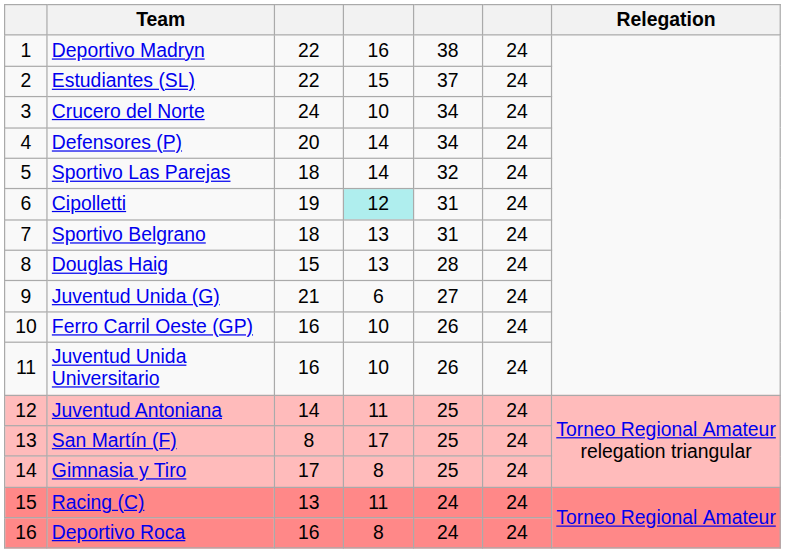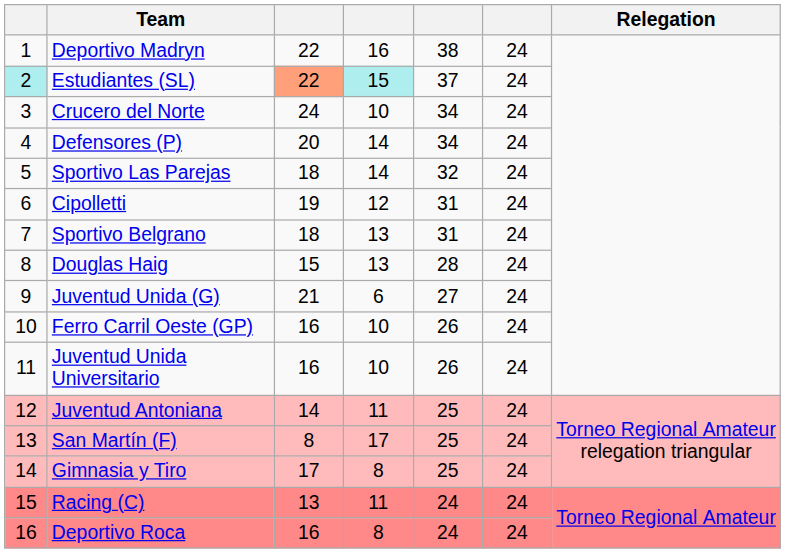(26, 81) no background -> (26, 81) paleturquoise background
(309, 81) no background -> (309, 81) lightsalmon background
(378, 81) no background -> (378, 81) paleturquoise background
(378, 204) paleturquoise background -> (378, 204) no background
